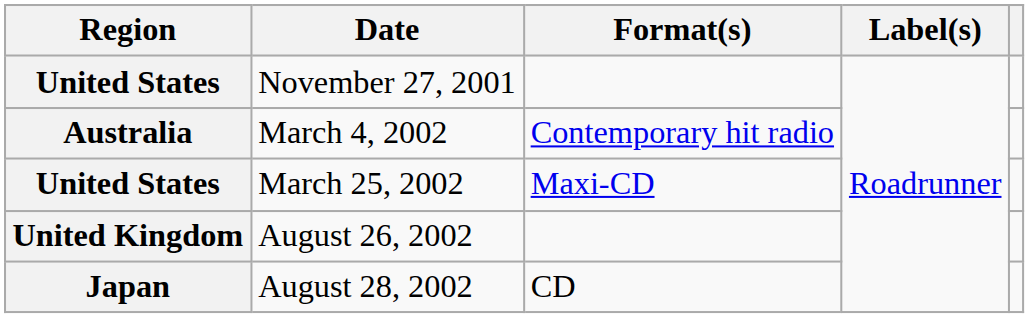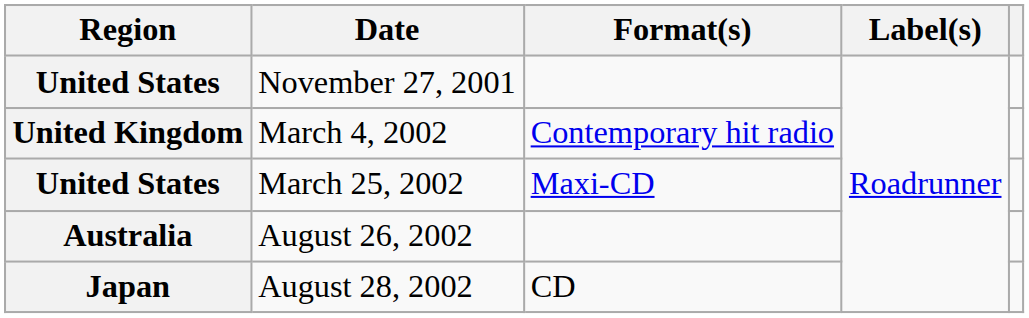(128, 132) Australia -> (128, 132) United Kingdom
(128, 235) United Kingdom -> (128, 235) Australia
